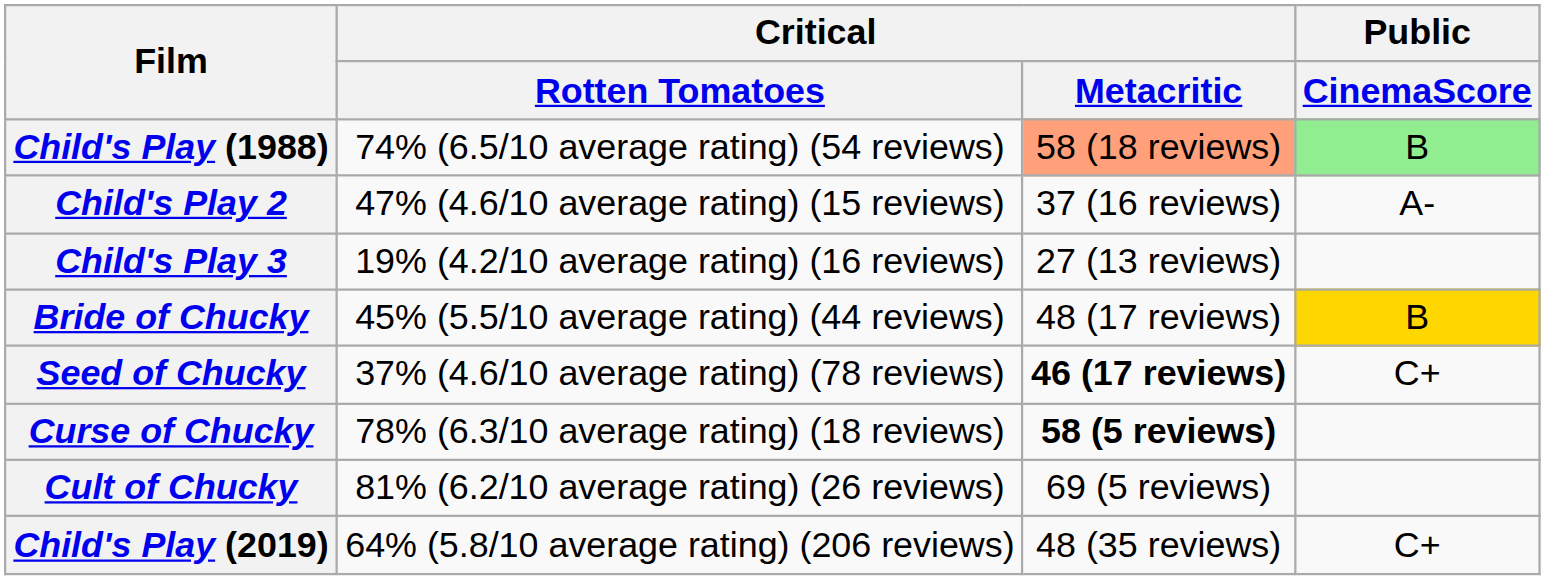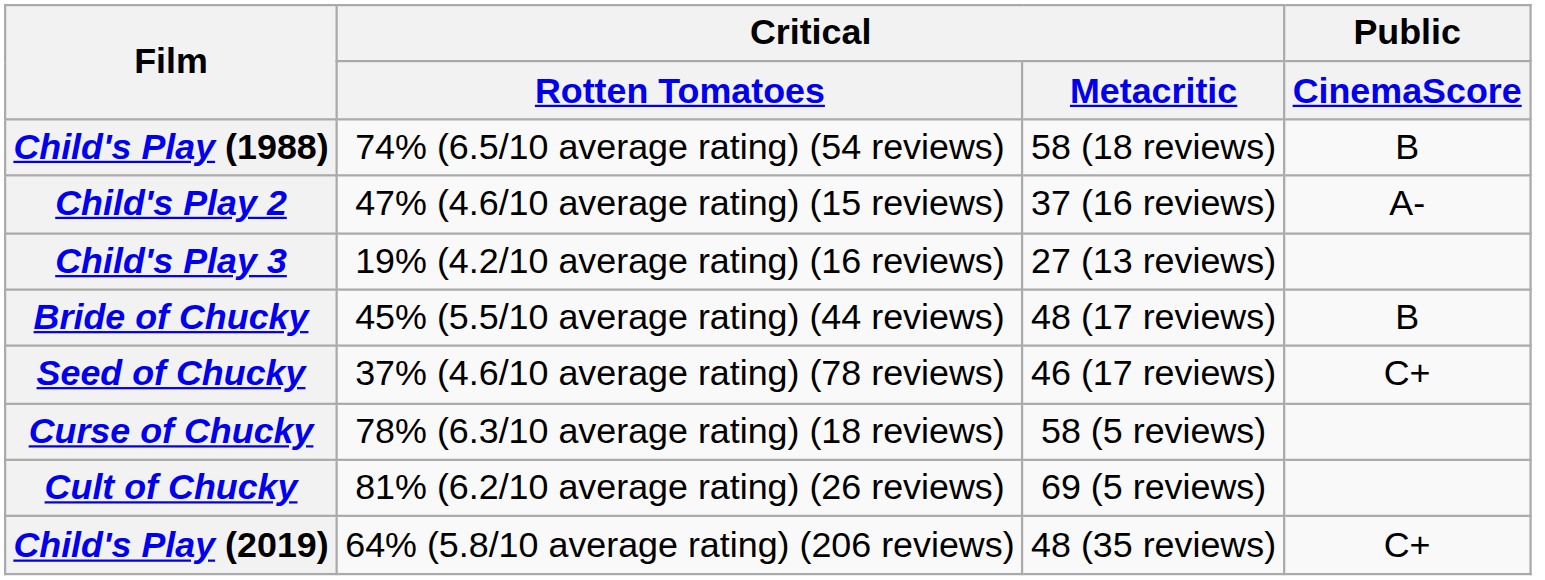(1159, 146) lightsalmon background -> (1154, 146) no background
(1417, 146) lightgreen background -> (1407, 146) no background
(1417, 317) gold background -> (1407, 317) no background
(1159, 373) bold -> (1154, 373) normal
(1159, 430) bold -> (1154, 430) normal
